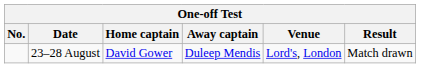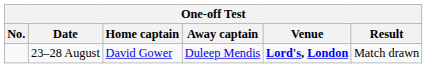(304, 53) normal -> (307, 53) bold
